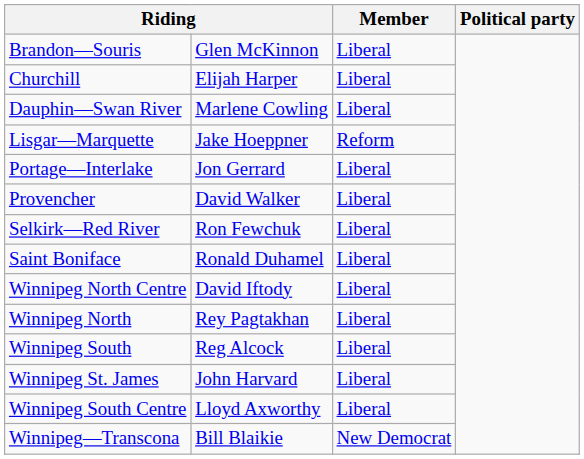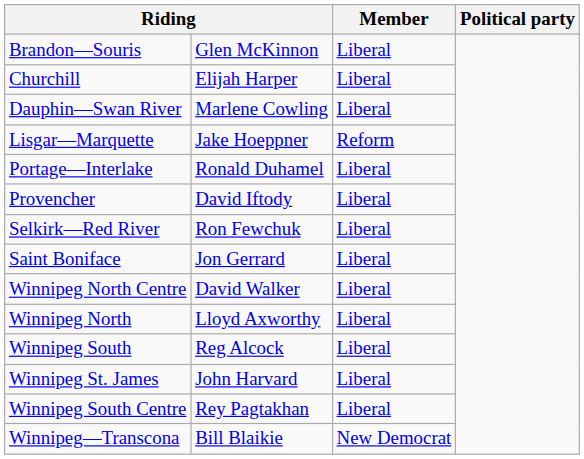(240, 169) Jon Gerrard -> (259, 169) Ronald Duhamel
(247, 199) David Walker -> (244, 199) David Iftody
(259, 259) Ronald Duhamel -> (240, 259) Jon Gerrard
(244, 288) David Iftody -> (247, 288) David Walker
(252, 318) Rey Pagtakhan -> (258, 318) Lloyd Axworthy
(258, 408) Lloyd Axworthy -> (252, 408) Rey Pagtakhan
